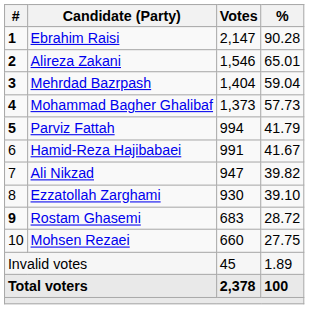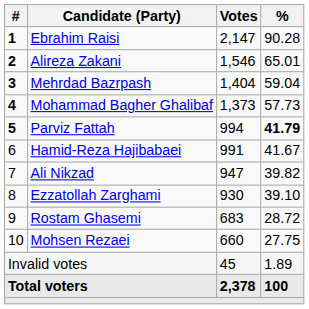(282, 128) normal -> (282, 128) bold
(12, 218) bold -> (12, 218) normal
